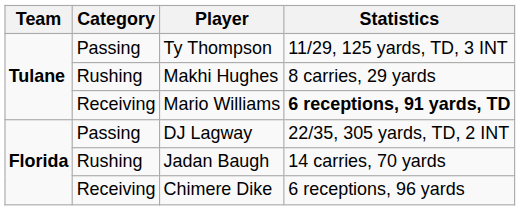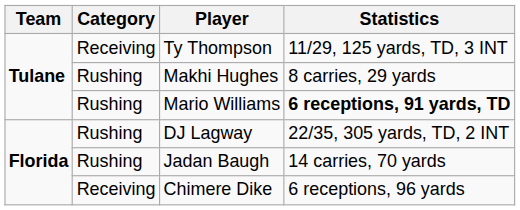(109, 48) Passing -> (116, 48) Receiving
(116, 104) Receiving -> (110, 104) Rushing
(109, 133) Passing -> (110, 133) Rushing
